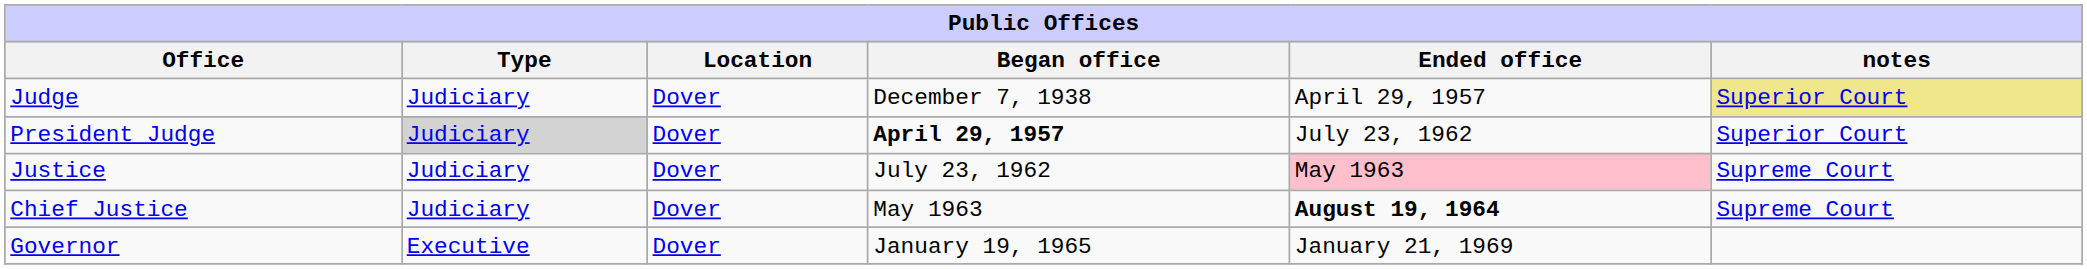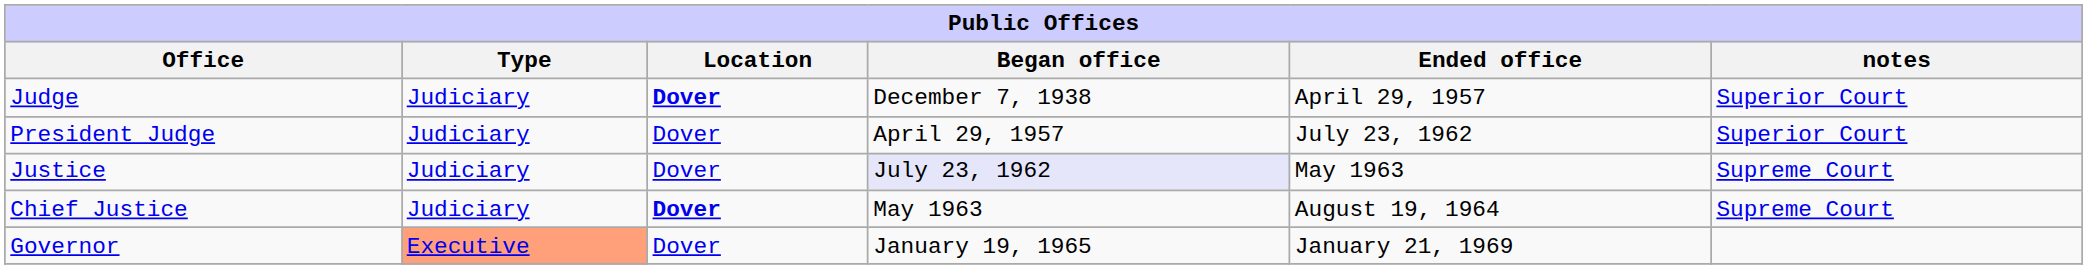(687, 98) normal -> (687, 98) bold
(1812, 98) khaki background -> (1812, 98) no background
(468, 135) lightgrey background -> (468, 135) no background
(969, 135) bold -> (969, 135) normal
(962, 172) no background -> (962, 172) lavender background
(1349, 172) pink background -> (1349, 172) no background
(687, 209) normal -> (687, 209) bold
(1397, 209) bold -> (1397, 209) normal
(468, 246) no background -> (468, 246) lightsalmon background
